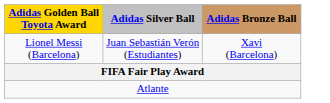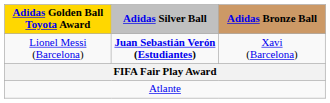(153, 48) normal -> (165, 48) bold
